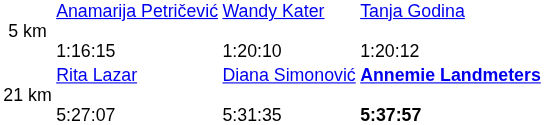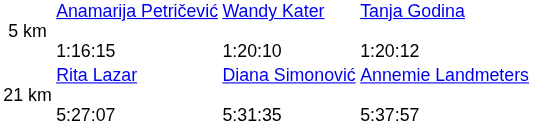(450, 95) bold -> (445, 95) normal
